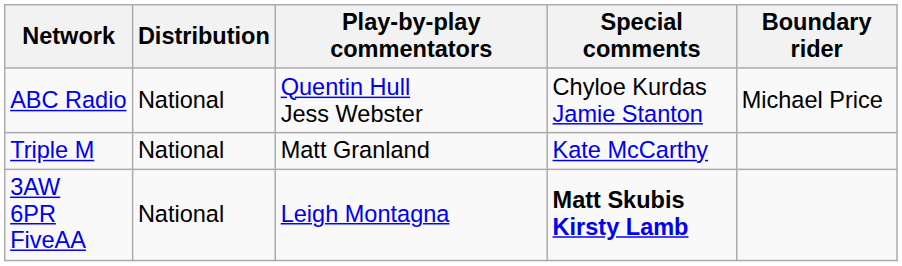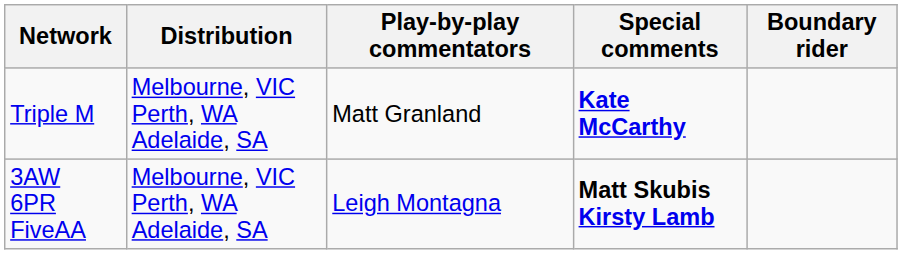- row: (68, 100)
(181, 150) National -> (213, 113) Melbourne, VIC Perth, WA Adelaide, SA
(630, 150) normal -> (632, 113) bold
(181, 214) National -> (213, 203) Melbourne, VIC Perth, WA Adelaide, SA
